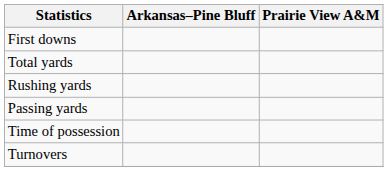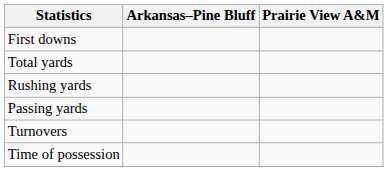rows swapped: (37, 154) <-> (64, 131)
